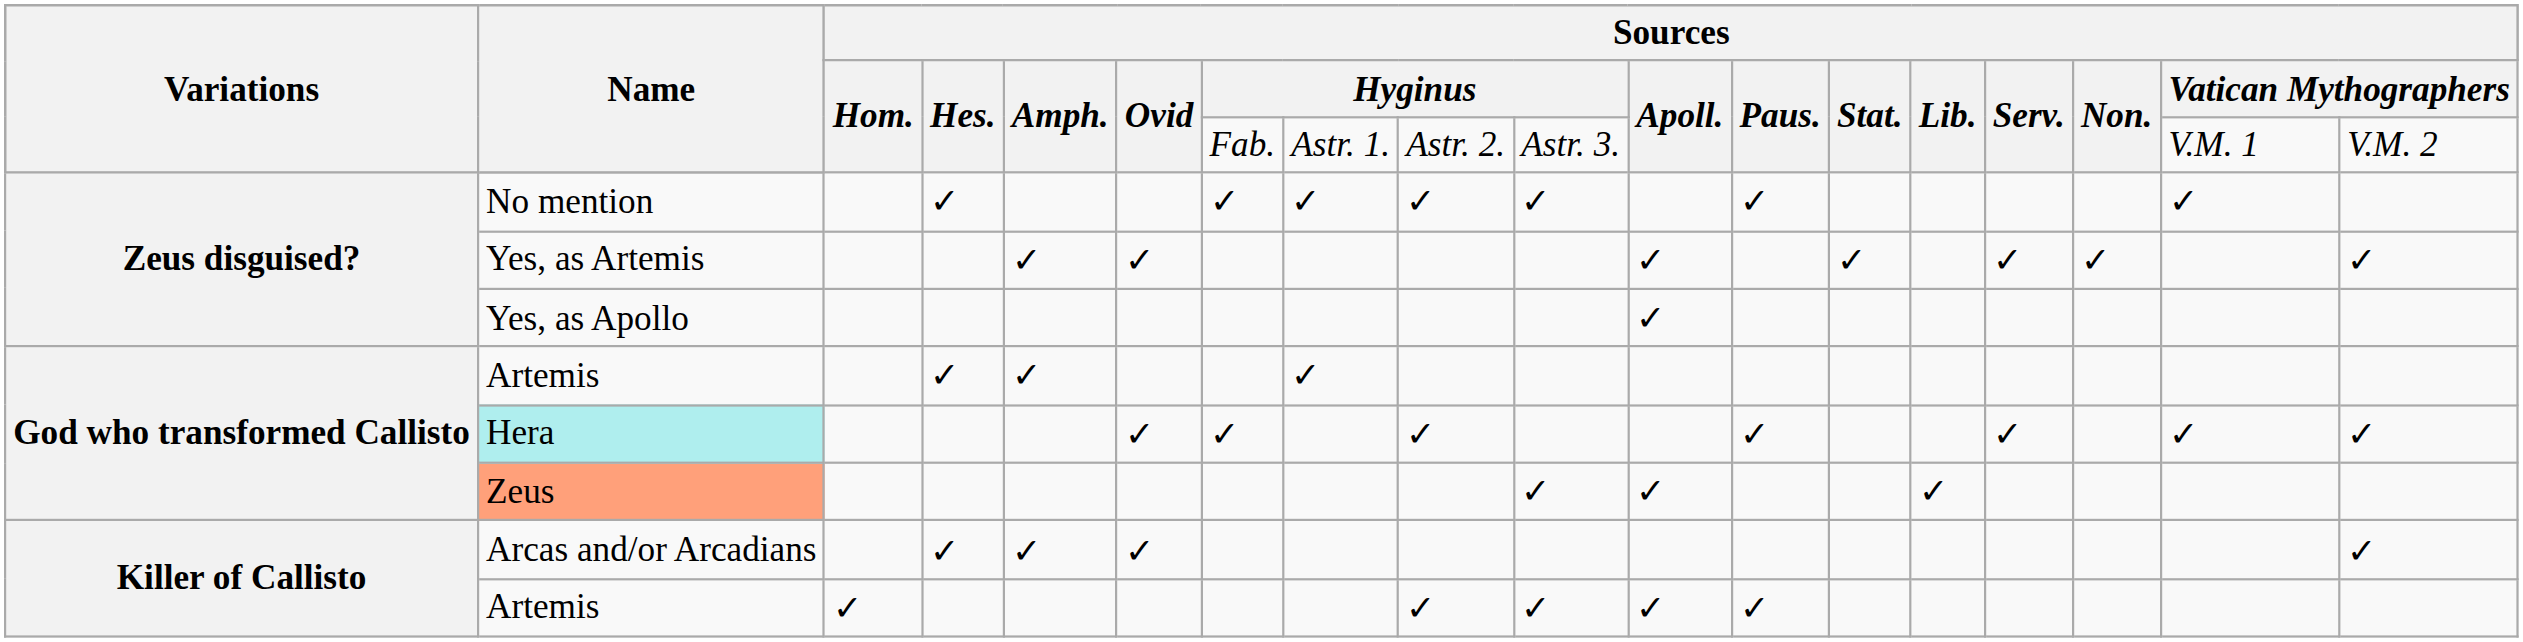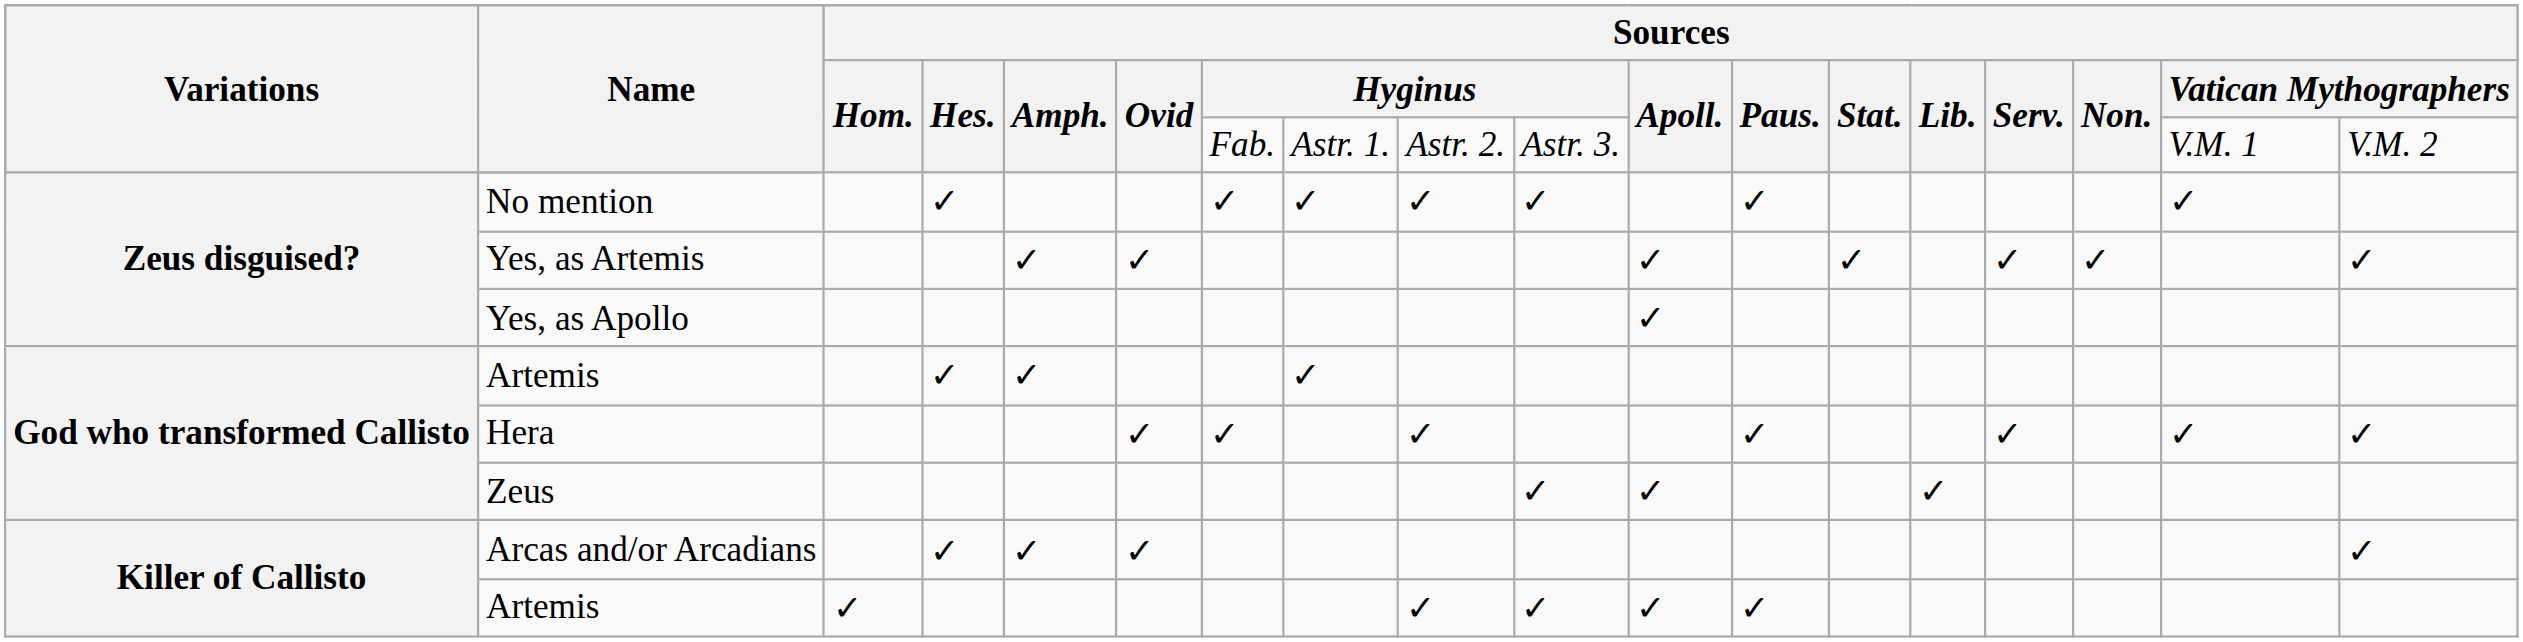(520, 433) paleturquoise background -> (520, 433) no background
(520, 491) lightsalmon background -> (520, 491) no background
